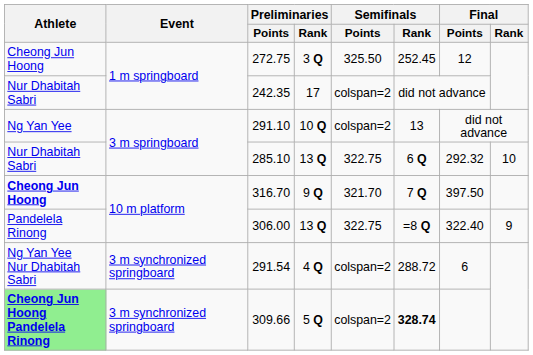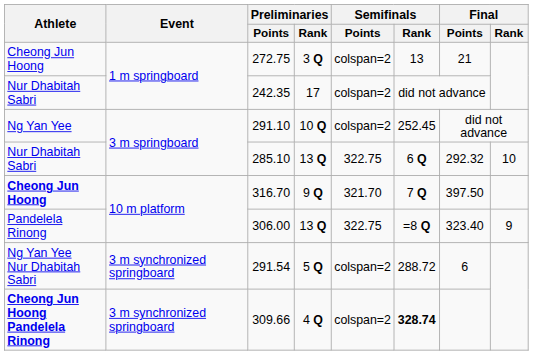(363, 60) 325.50 -> (363, 60) colspan=2
(417, 60) 252.45 -> (417, 60) 13
(465, 60) 12 -> (465, 60) 21
(417, 126) 13 -> (417, 126) 252.45
(465, 226) 322.40 -> (465, 226) 323.40
(313, 266) 4 Q -> (313, 266) 5 Q
(43, 320) lightgreen background -> (43, 320) no background
(313, 320) 5 Q -> (313, 320) 4 Q
